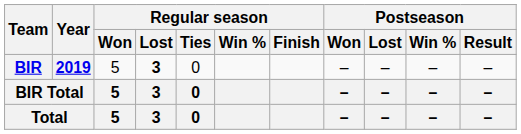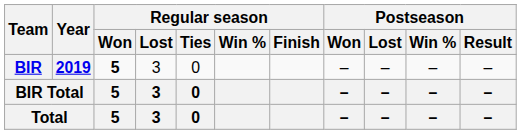(115, 67) normal -> (115, 67) bold
(156, 67) bold -> (156, 67) normal
